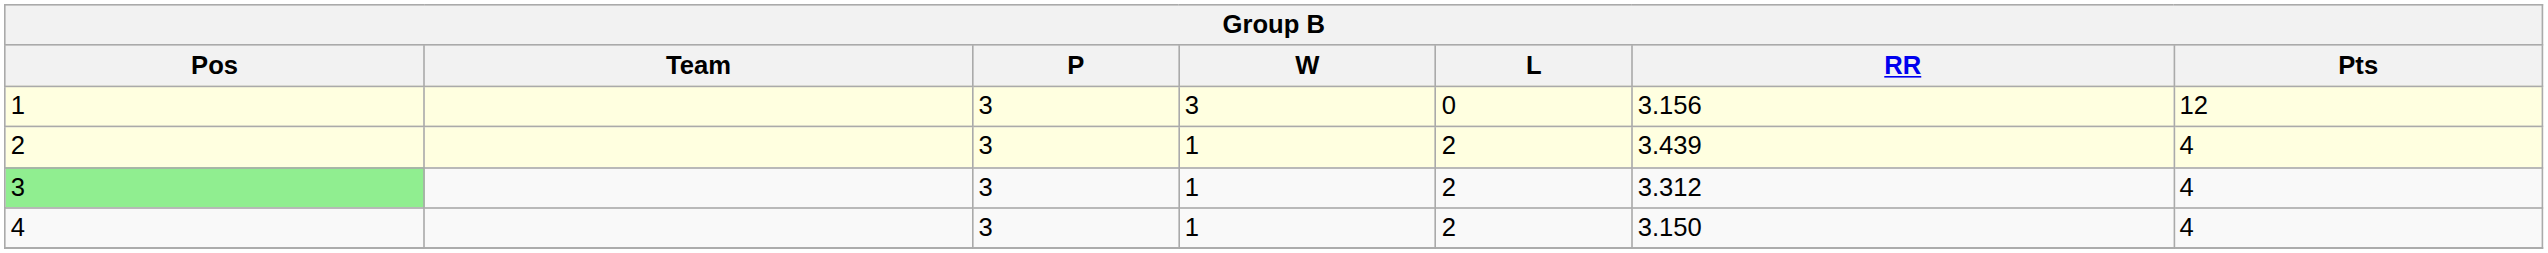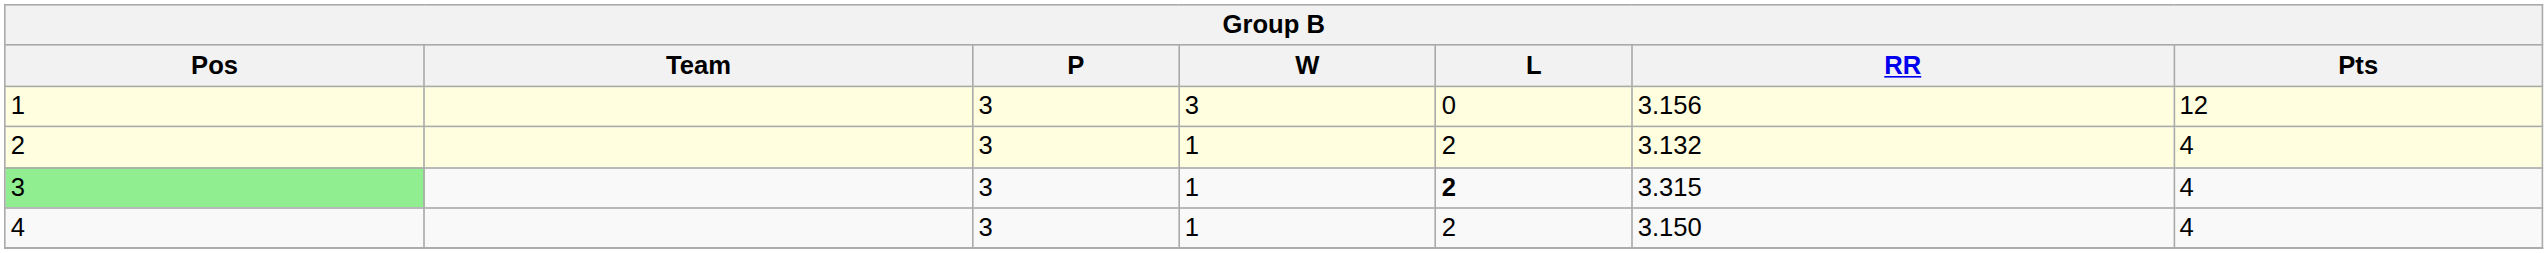(1670, 146) 3.439 -> (1670, 146) 3.132
(1449, 187) normal -> (1449, 187) bold
(1670, 187) 3.312 -> (1670, 187) 3.315
